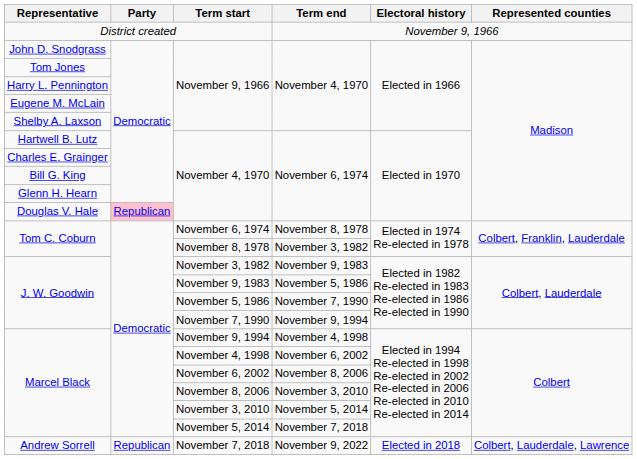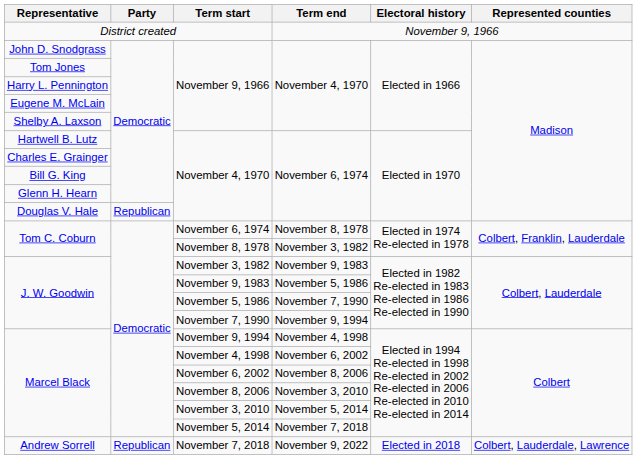(142, 211) pink background -> (142, 211) no background
